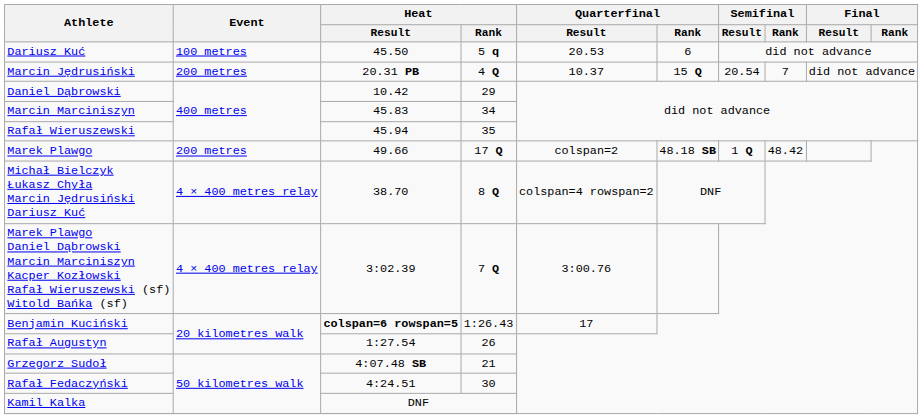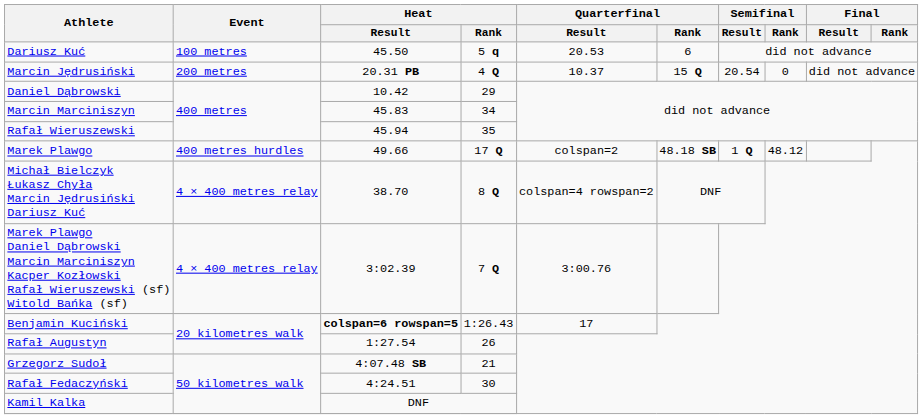(785, 71) 7 -> (785, 71) 0
(211, 151) 200 metres -> (240, 151) 400 metres hurdles
(785, 151) 48.42 -> (785, 151) 48.12
